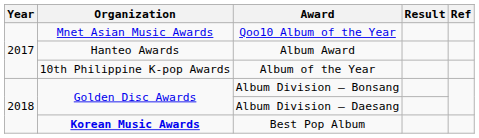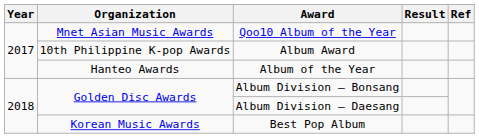(135, 51) Hanteo Awards -> (135, 51) 10th Philippine K-pop Awards
(135, 69) 10th Philippine K-pop Awards -> (135, 69) Hanteo Awards
(135, 124) bold -> (135, 124) normal
